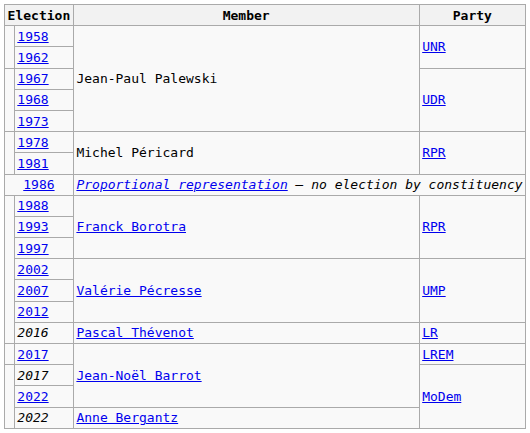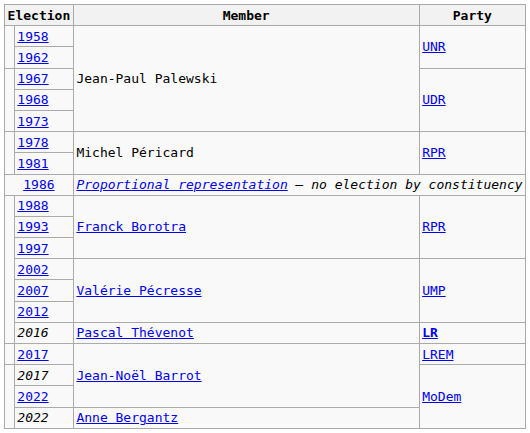(430, 333) normal -> (430, 333) bold
